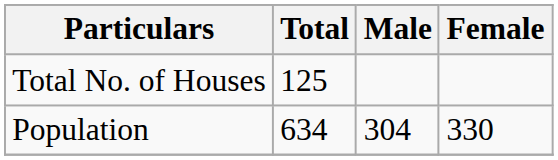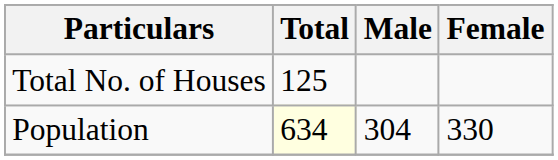(304, 129) no background -> (304, 129) lightyellow background
